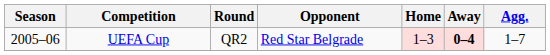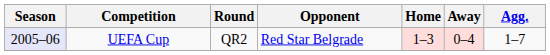(35, 39) no background -> (35, 39) lavender background
(464, 39) bold -> (464, 39) normal
